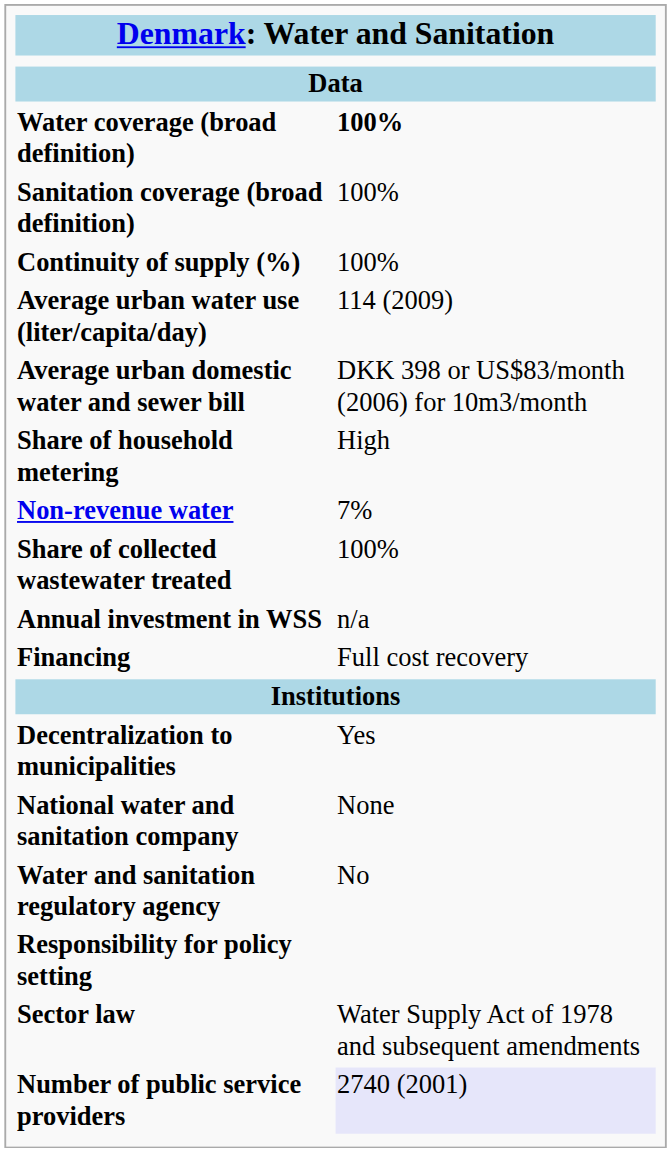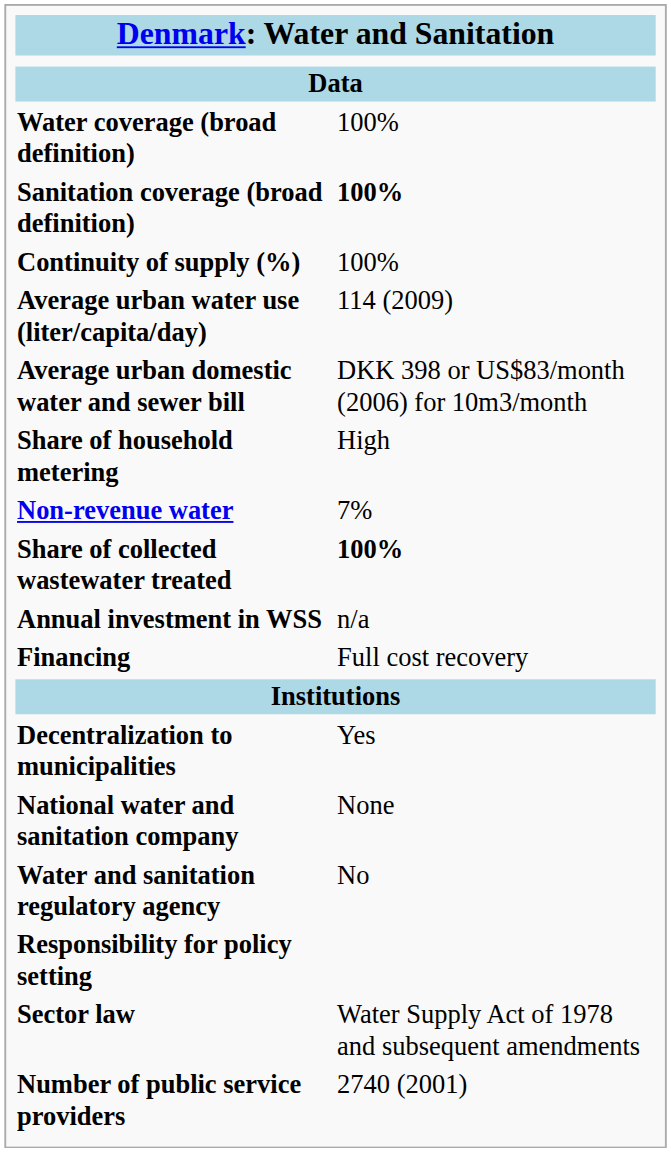(370, 122) bold -> (368, 122) normal
(368, 191) normal -> (370, 191) bold
(368, 548) normal -> (370, 548) bold
(402, 1084) lavender background -> (402, 1084) no background
